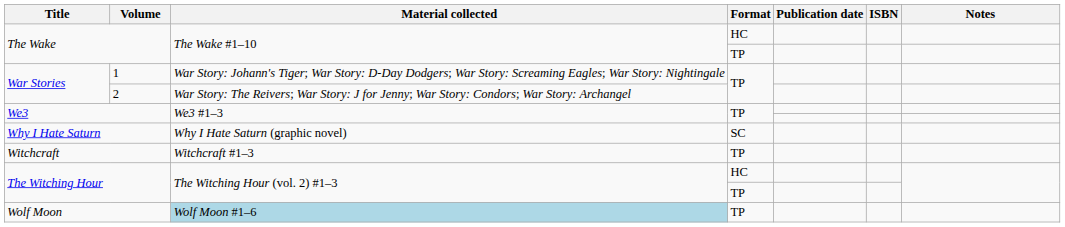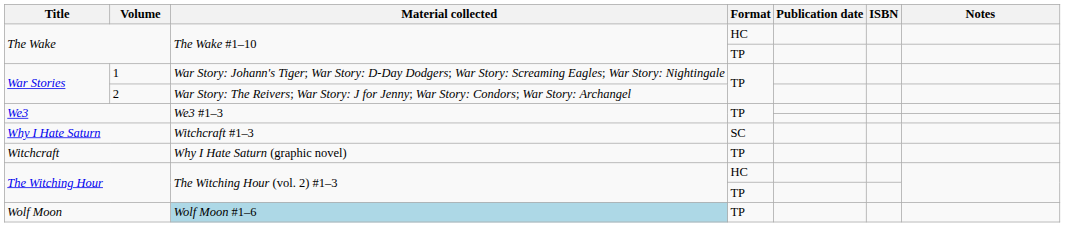(260, 133) Why I Hate Saturn (graphic novel) -> (214, 133) Witchcraft #1–3
(214, 152) Witchcraft #1–3 -> (260, 152) Why I Hate Saturn (graphic novel)
